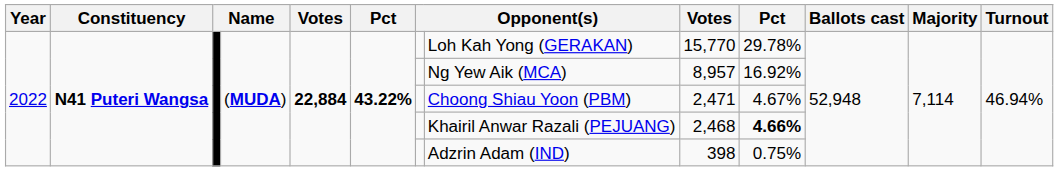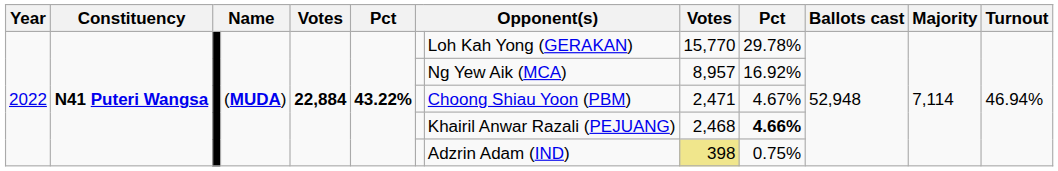(721, 153) no background -> (721, 153) khaki background
